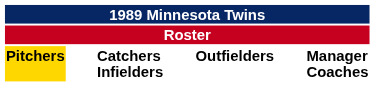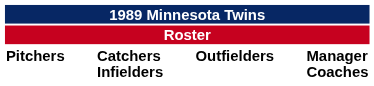(35, 55) gold background -> (35, 55) no background
